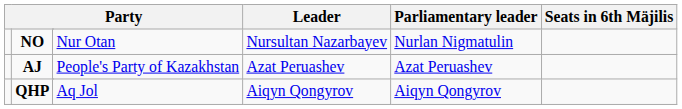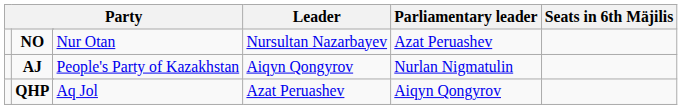(454, 41) Nurlan Nigmatulin -> (443, 41) Azat Peruashev
(295, 66) Azat Peruashev -> (300, 66) Aiqyn Qongyrov
(443, 66) Azat Peruashev -> (454, 66) Nurlan Nigmatulin
(300, 91) Aiqyn Qongyrov -> (295, 91) Azat Peruashev
